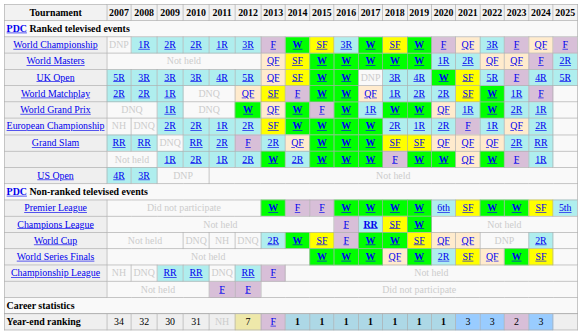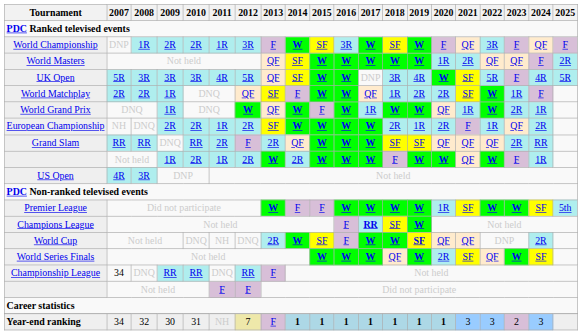(444, 208) 6th -> (444, 208) 1R
(419, 240) normal -> (419, 240) bold
(119, 273) NH -> (119, 273) 34
